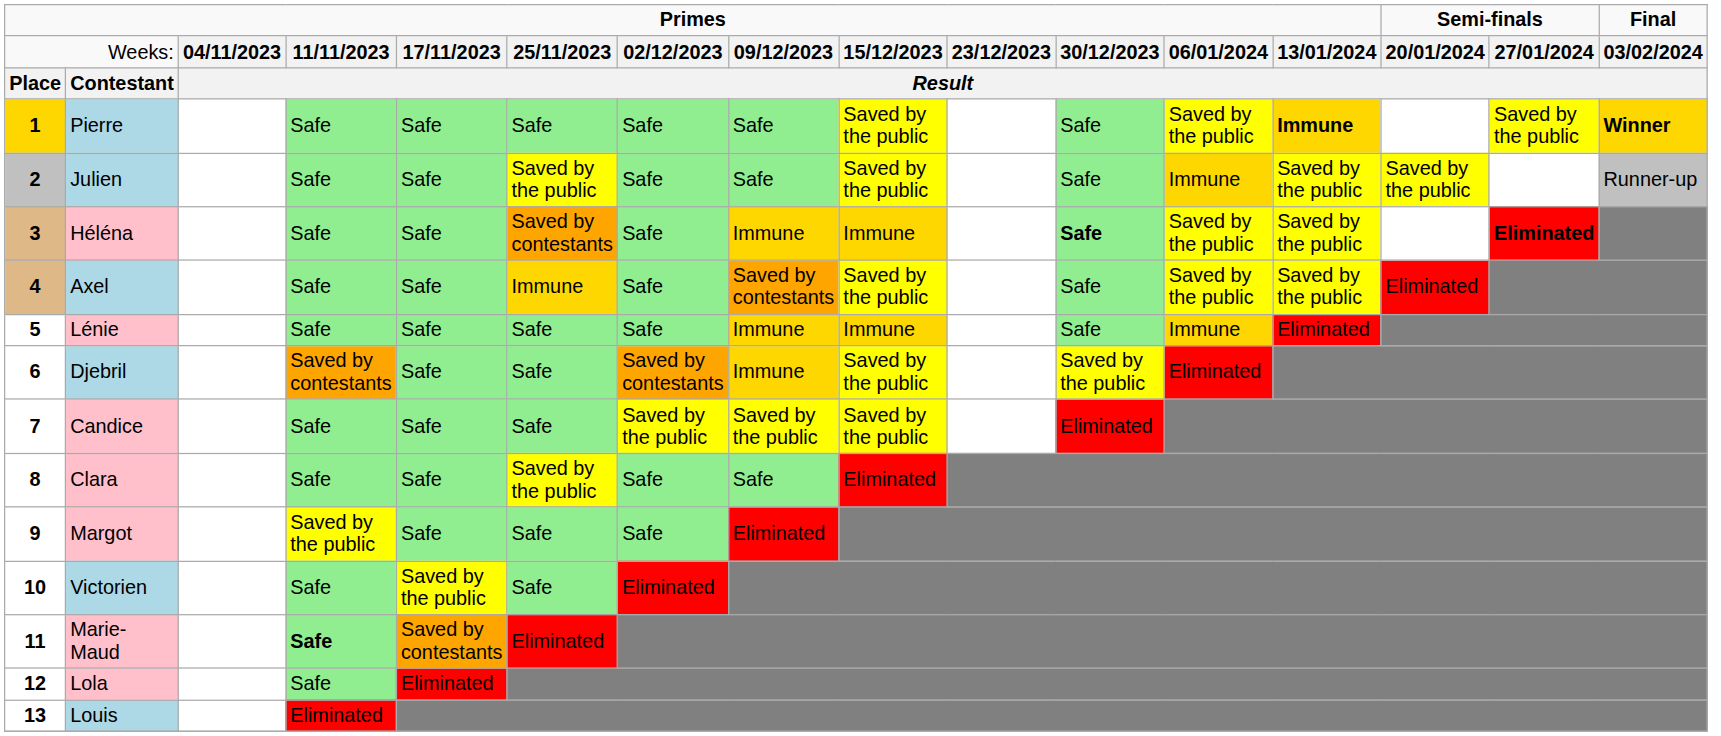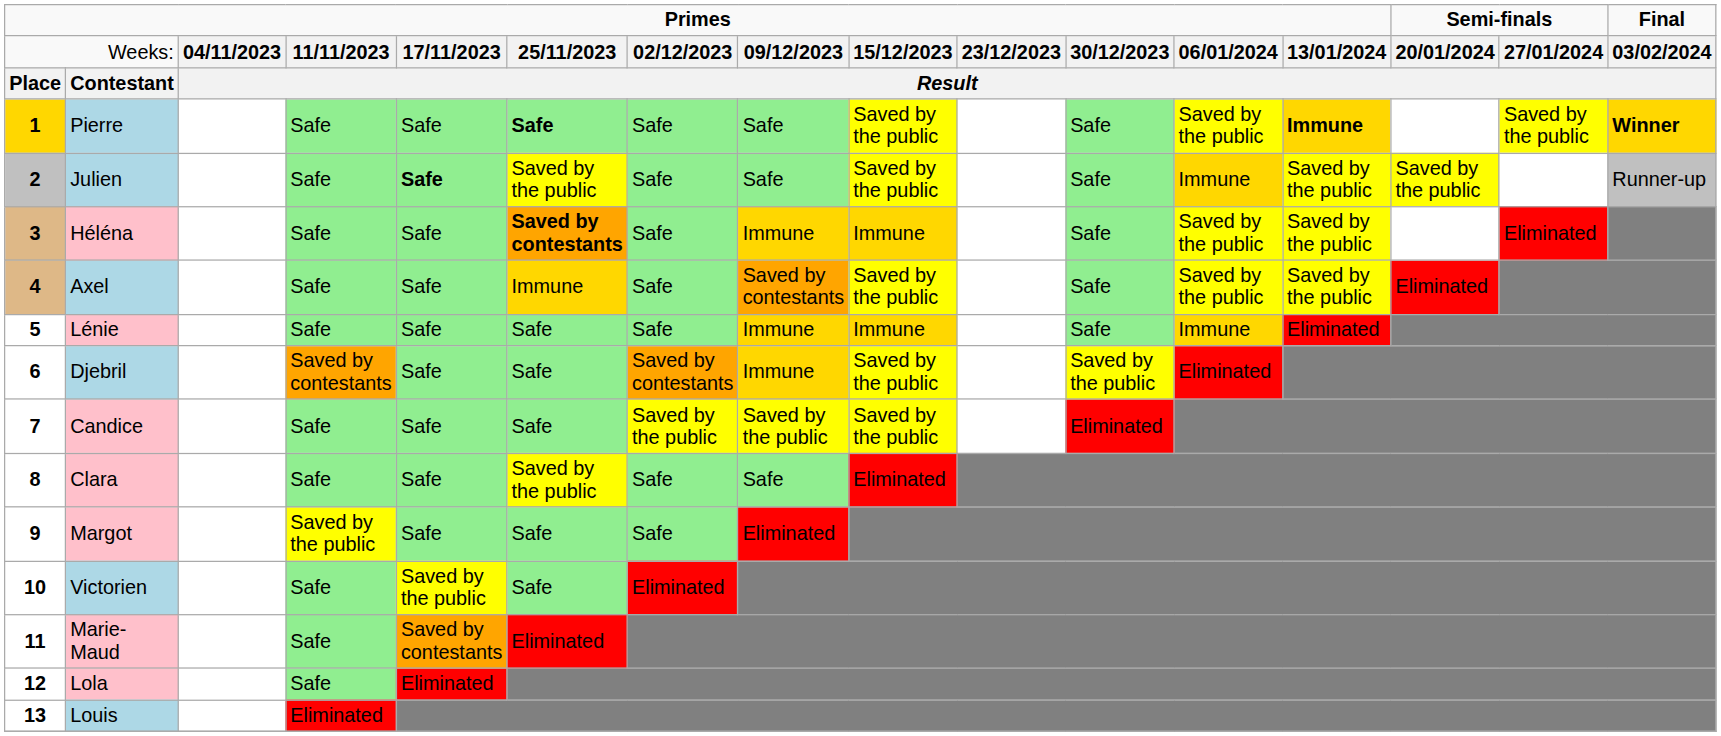(532, 125) normal -> (532, 125) bold
(421, 179) normal -> (422, 179) bold
(562, 233) normal -> (567, 233) bold
(1081, 233) bold -> (1091, 233) normal
(1544, 233) bold -> (1550, 233) normal
(311, 641) bold -> (311, 641) normal
